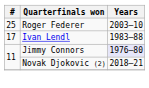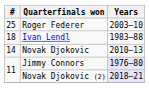(11, 38) 17 -> (11, 38) 18
+ row: (56, 50)
(126, 63) no background -> (126, 76) lavender background
